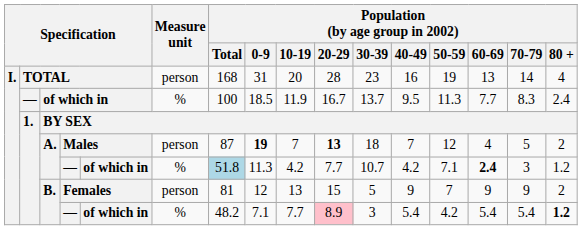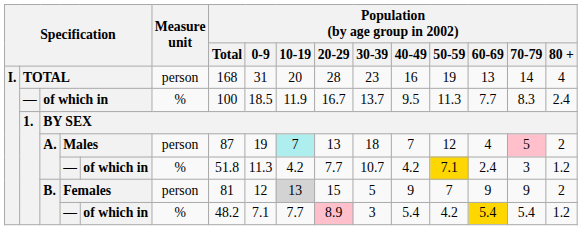(261, 144) bold -> (261, 144) normal
(295, 144) no background -> (295, 144) paleturquoise background
(334, 144) bold -> (334, 144) normal
(526, 144) no background -> (526, 144) pink background
(227, 167) lightblue background -> (227, 167) no background
(449, 167) no background -> (449, 167) gold background
(488, 167) bold -> (488, 167) normal
(295, 190) no background -> (295, 190) lightgrey background
(488, 212) no background -> (488, 212) gold background
(561, 212) bold -> (561, 212) normal
